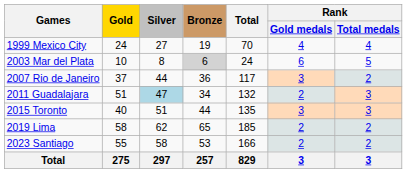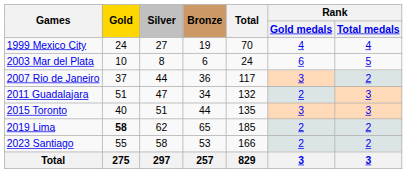(205, 62) lightgrey background -> (205, 62) no background
(162, 95) lightblue background -> (162, 95) no background
(121, 128) normal -> (121, 128) bold
